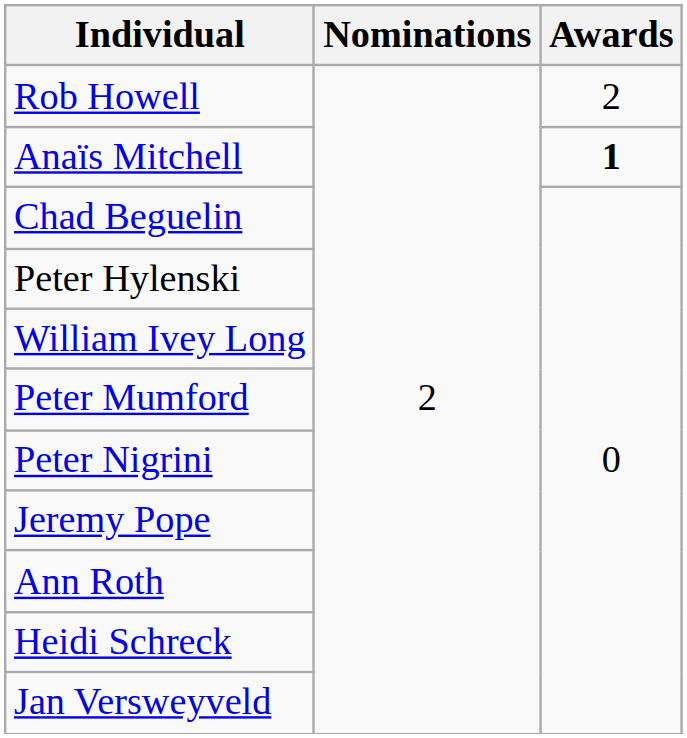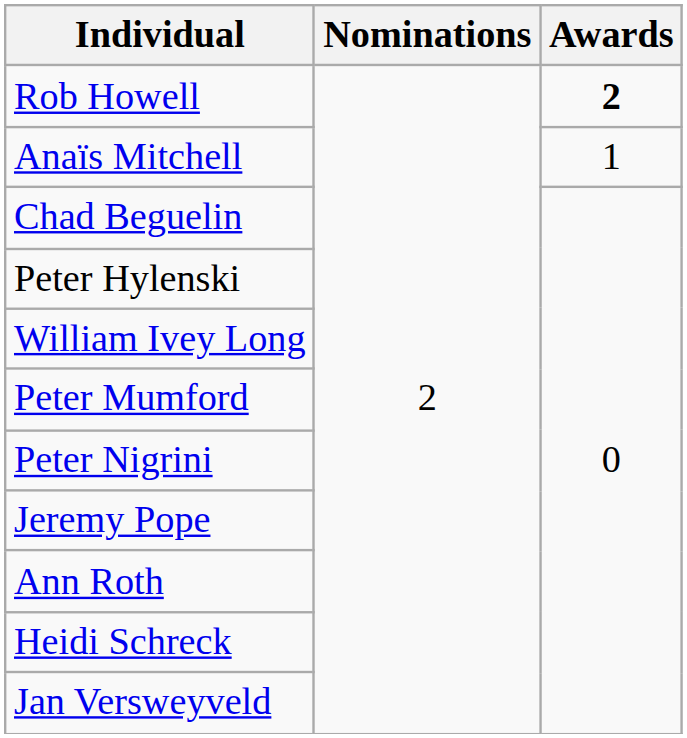(611, 95) normal -> (611, 95) bold
(611, 156) bold -> (611, 156) normal
